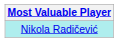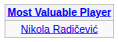(59, 29) paleturquoise background -> (59, 29) no background
